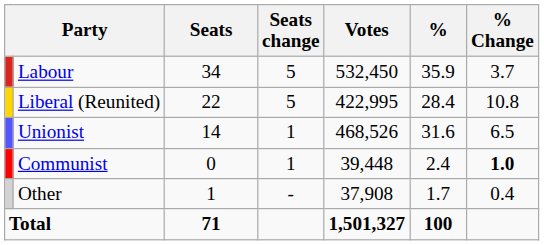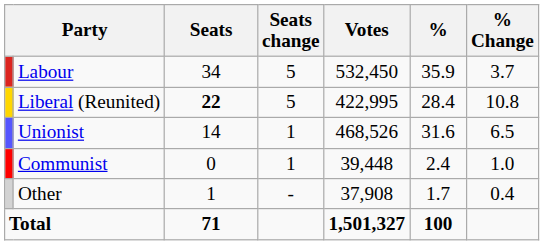(211, 102) normal -> (211, 102) bold
(502, 163) bold -> (502, 163) normal
